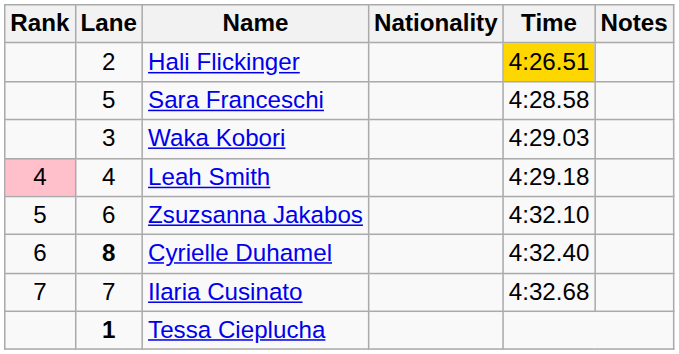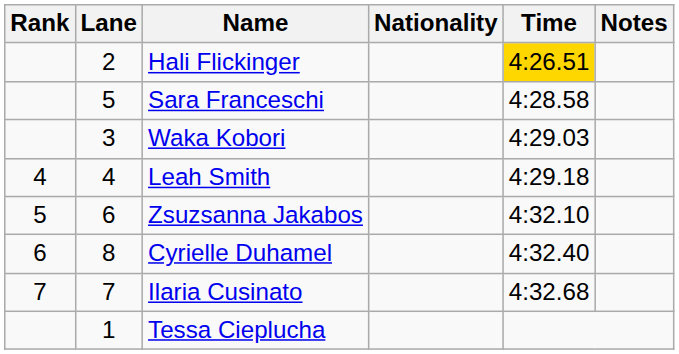(40, 176) pink background -> (40, 176) no background
(109, 253) bold -> (109, 253) normal
(109, 330) bold -> (109, 330) normal
